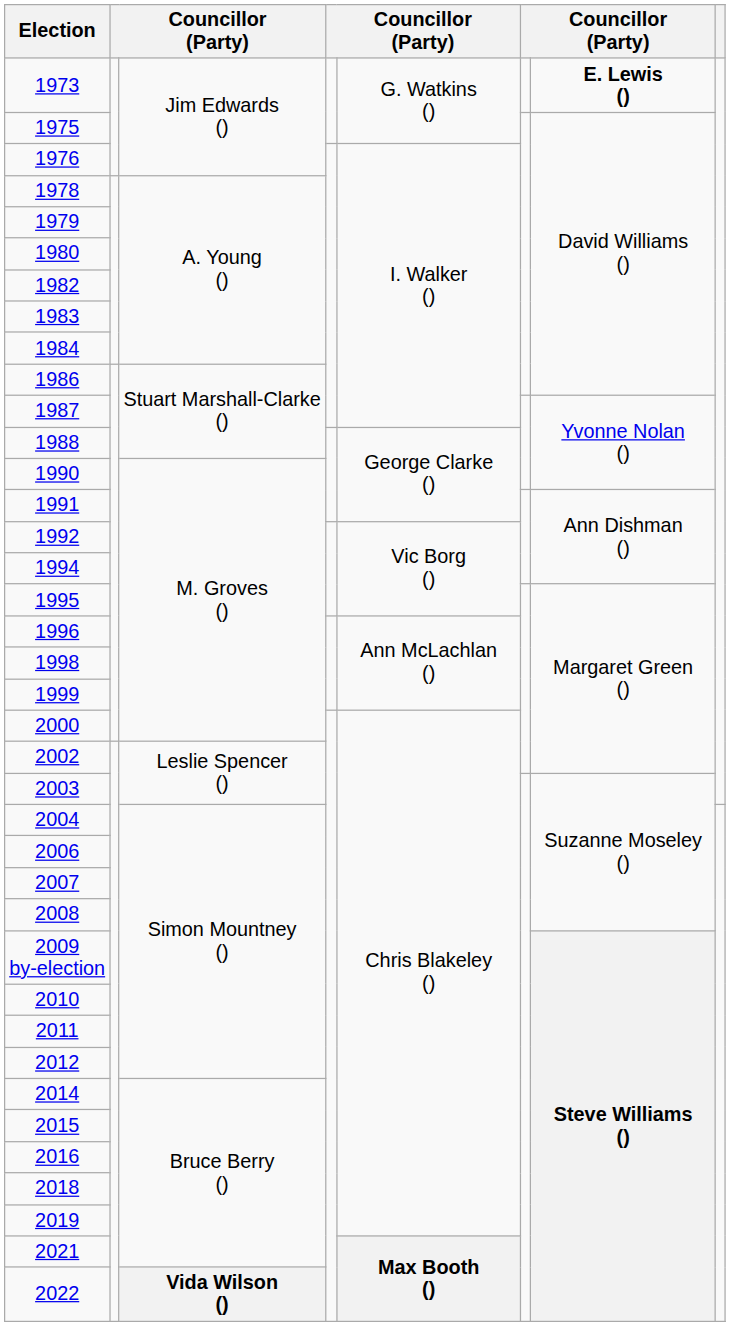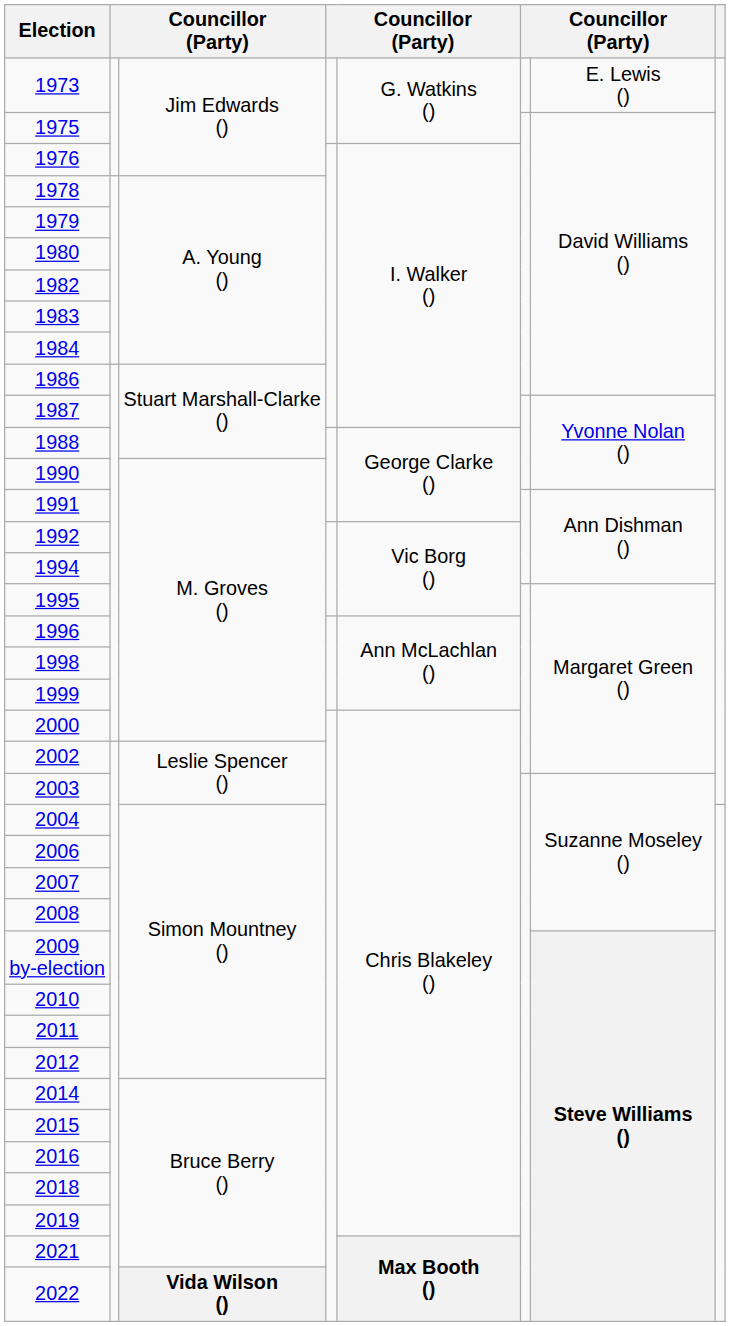(623, 85) bold -> (623, 85) normal
